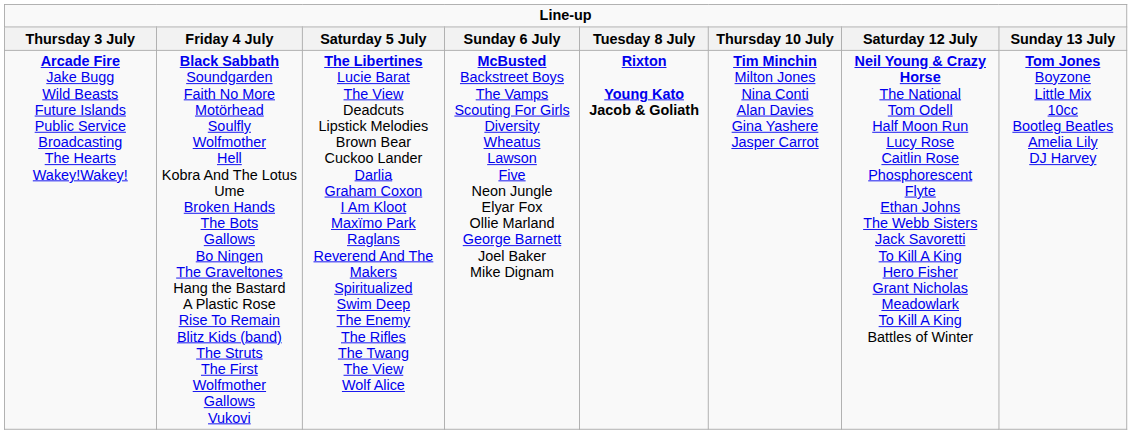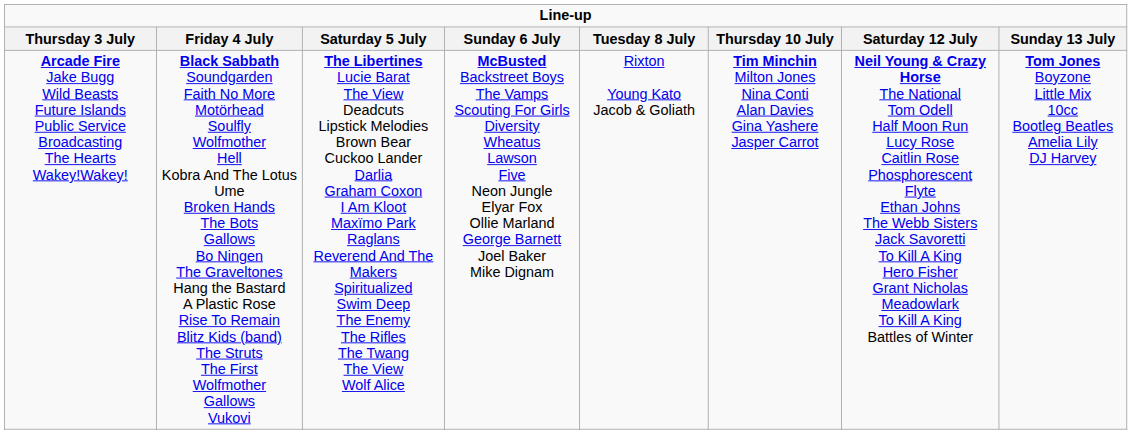(644, 85) bold -> (644, 85) normal
